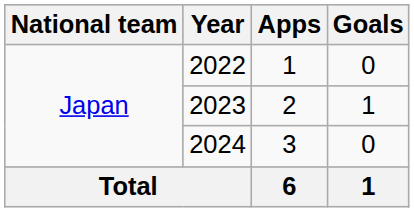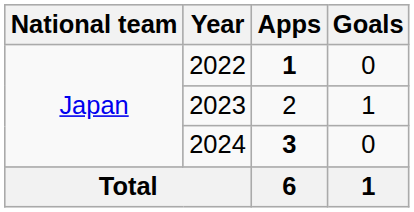(289, 65) normal -> (289, 65) bold
(289, 145) normal -> (289, 145) bold
